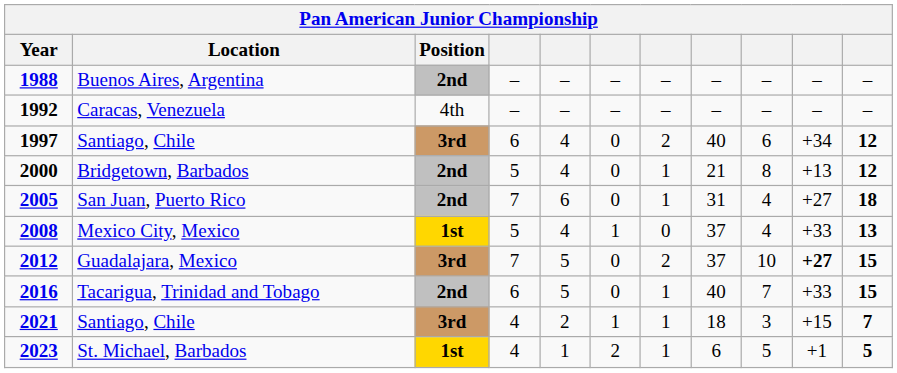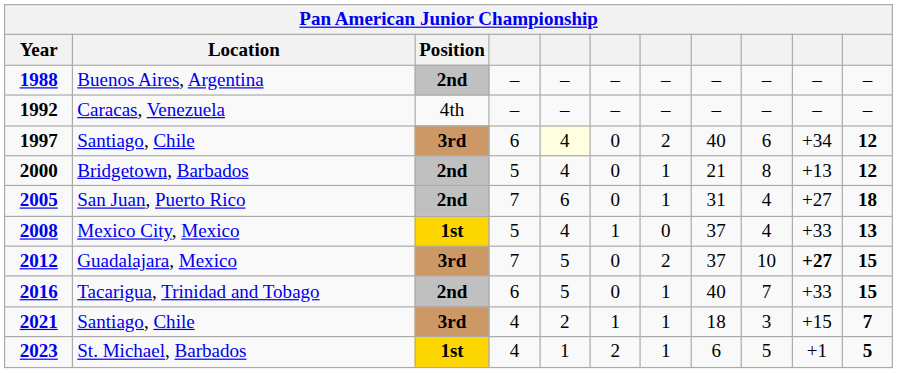(565, 140) no background -> (565, 140) lightyellow background
